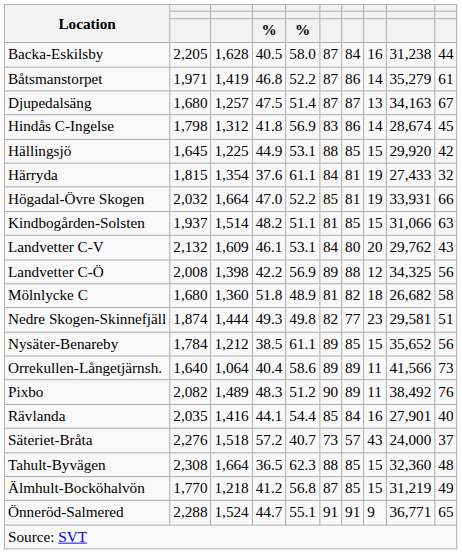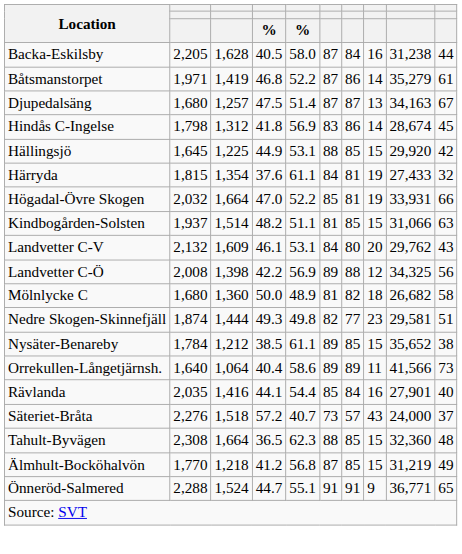(269, 295) 51.8 -> (269, 295) 50.0
(446, 343) 56 -> (446, 343) 38
- row: (26, 392)
